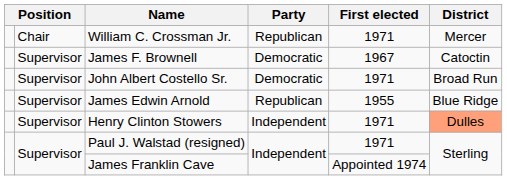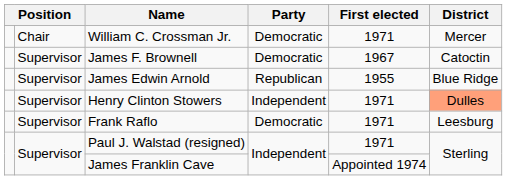(289, 36) Republican -> (289, 36) Democratic
- row: (158, 79)
+ row: (123, 121)
